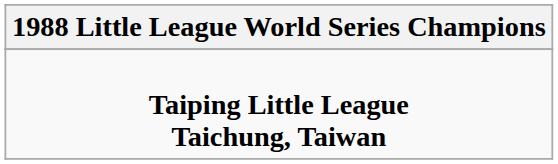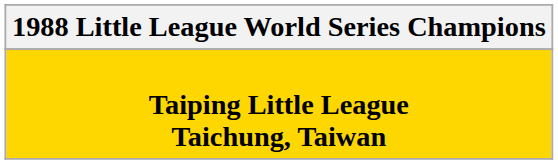(279, 119) no background -> (279, 119) gold background
